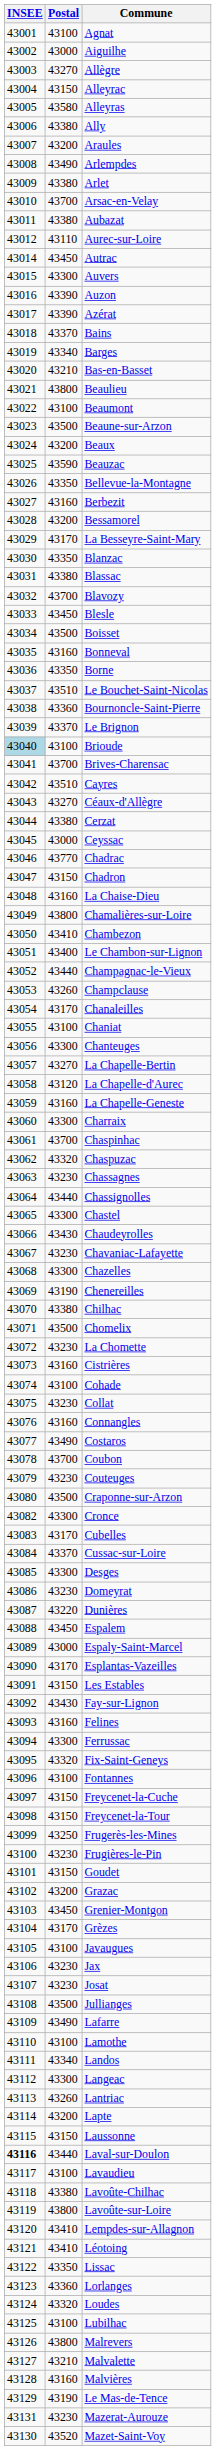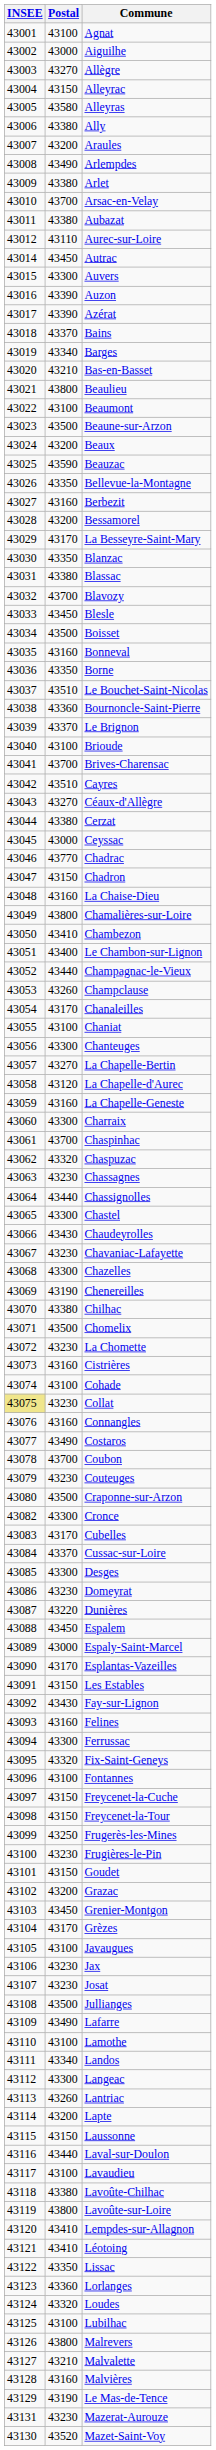(22, 746) lightblue background -> (22, 746) no background
(22, 1403) no background -> (22, 1403) khaki background
(22, 2154) bold -> (22, 2154) normal
